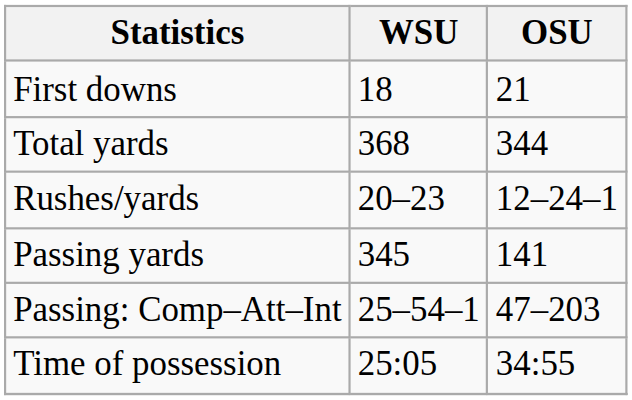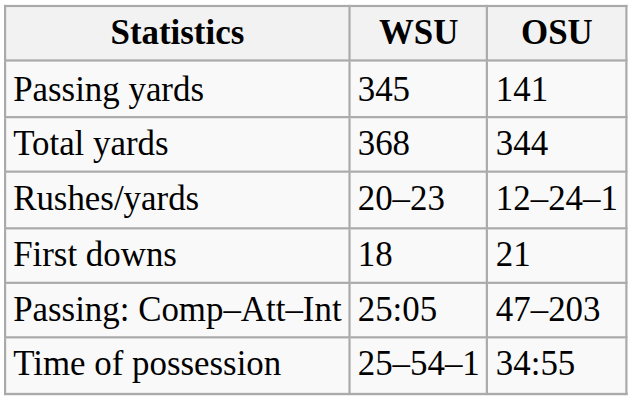rows swapped: (95, 88) <-> (109, 254)
(419, 309) 25–54–1 -> (397, 309) 25:05
(397, 364) 25:05 -> (419, 364) 25–54–1
